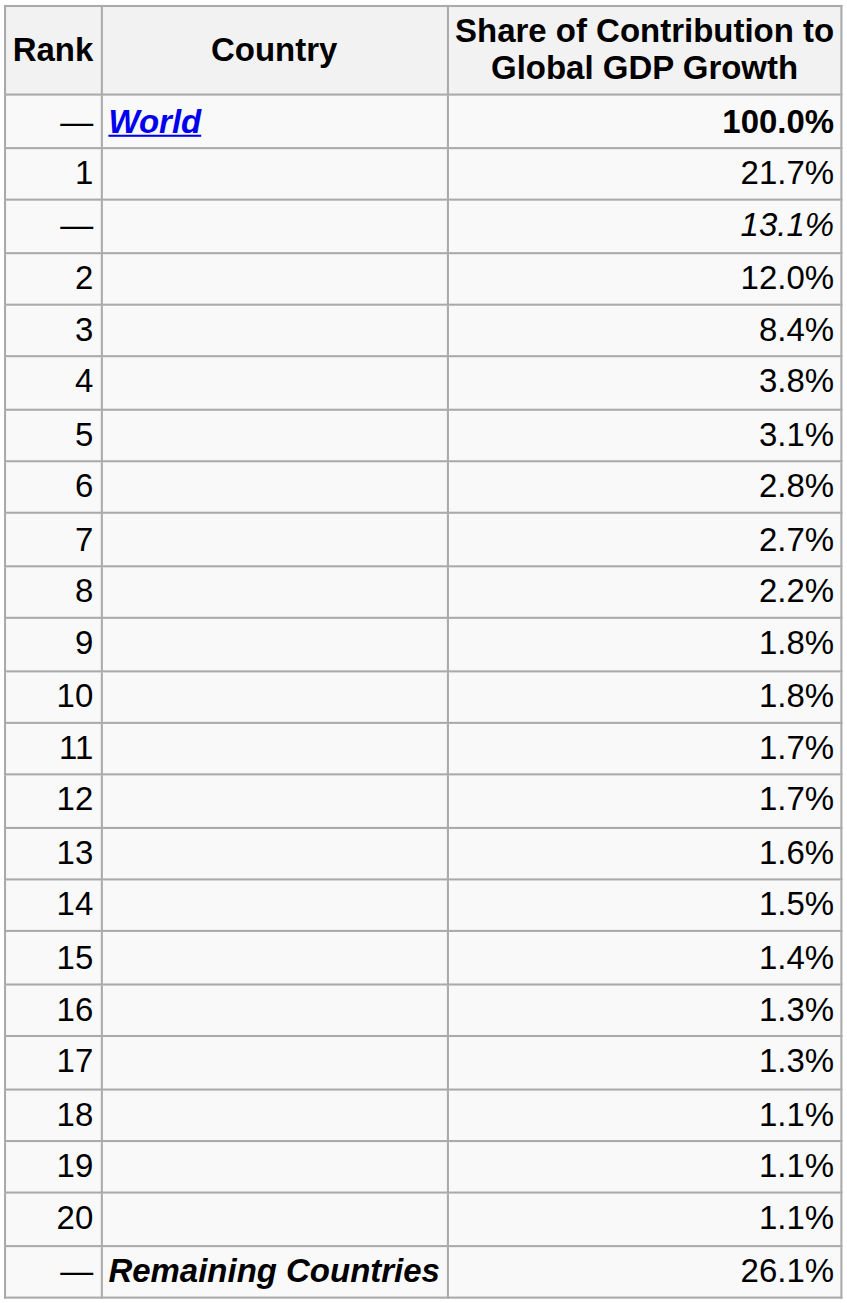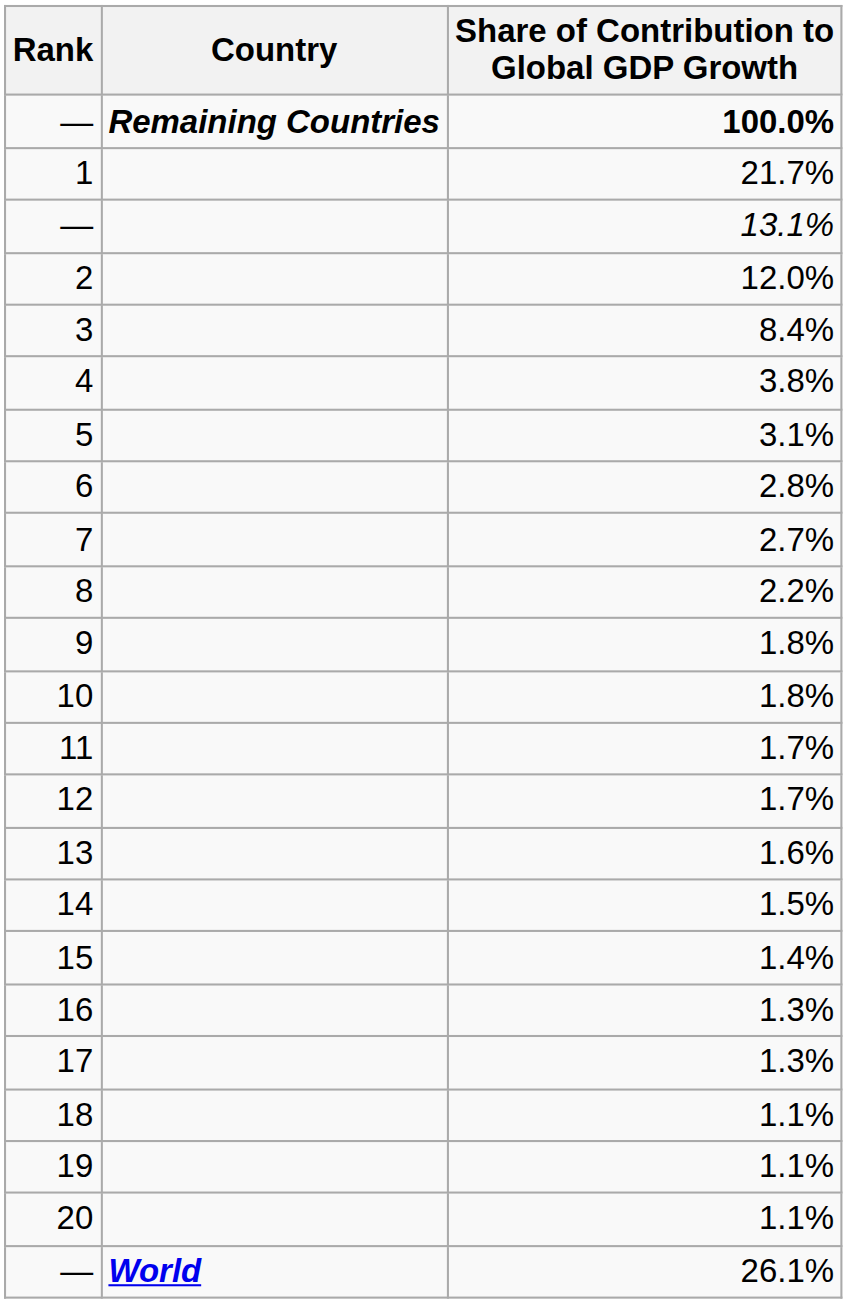(155, 120) World -> (274, 120) Remaining Countries
(274, 1270) Remaining Countries -> (155, 1270) World
